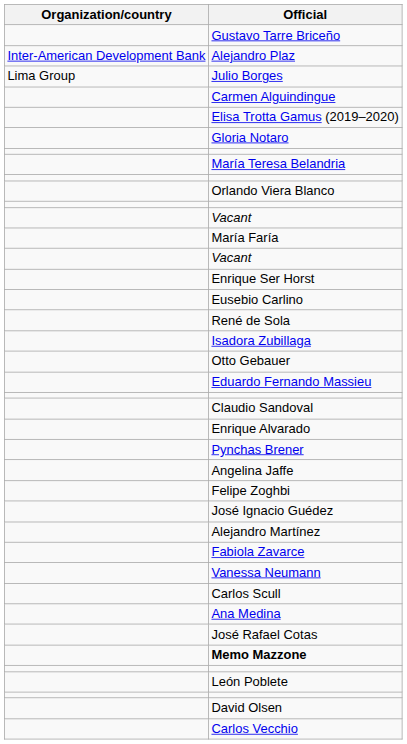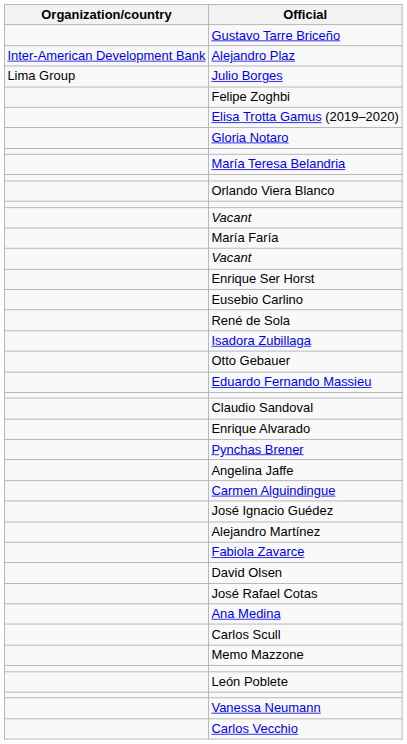(273, 96) Carmen Alguindingue -> (251, 96) Felipe Zoghbi
(251, 490) Felipe Zoghbi -> (273, 490) Carmen Alguindingue
(266, 573) Vanessa Neumann -> (247, 573) David Olsen
(246, 593) Carlos Scull -> (264, 593) José Rafael Cotas
(264, 634) José Rafael Cotas -> (246, 634) Carlos Scull
(259, 655) bold -> (258, 655) normal
(247, 708) David Olsen -> (266, 708) Vanessa Neumann
